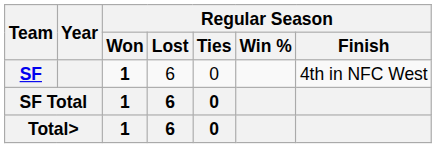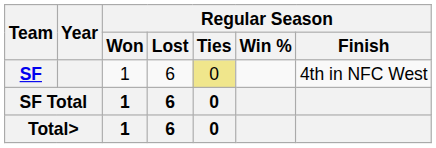(125, 74) bold -> (125, 74) normal
(214, 74) no background -> (214, 74) khaki background
